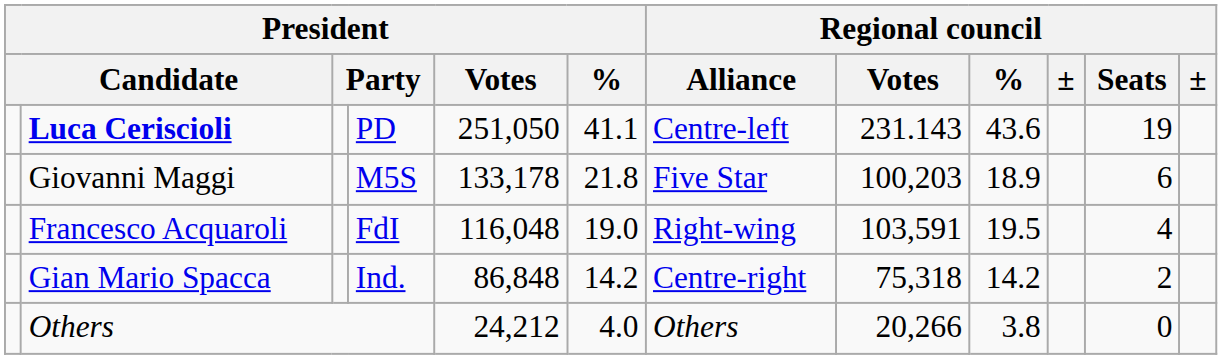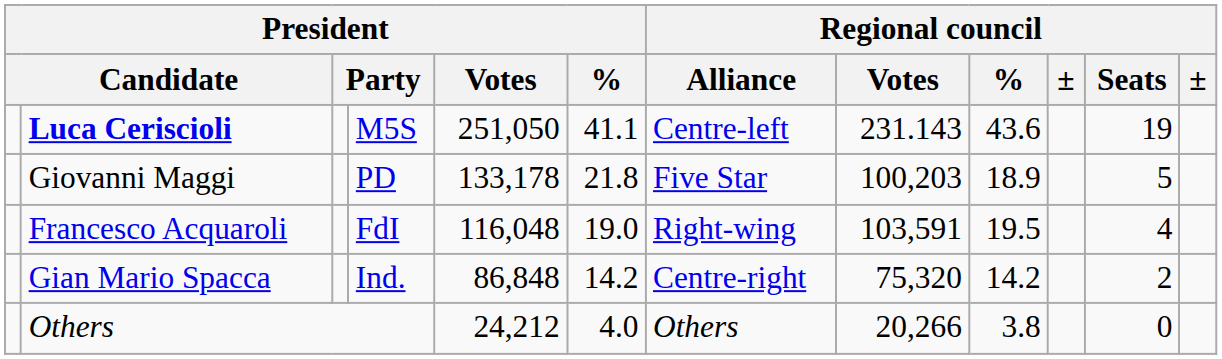(376, 128) PD -> (386, 128) M5S
(386, 178) M5S -> (376, 178) PD
(1165, 178) 6 -> (1165, 178) 5
(919, 278) 75,318 -> (919, 278) 75,320
